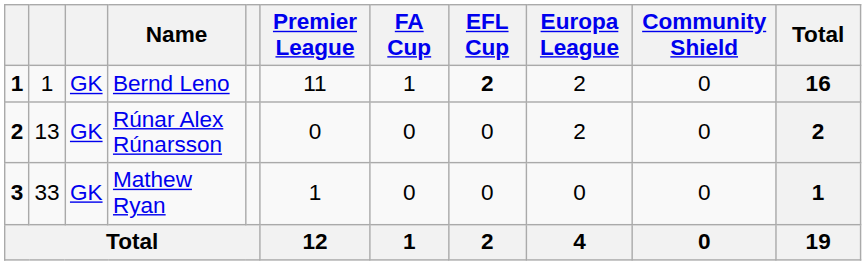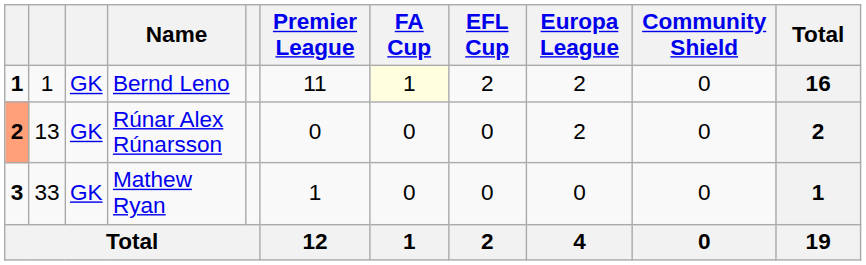(409, 83) no background -> (409, 83) lightyellow background
(487, 83) bold -> (487, 83) normal
(17, 132) no background -> (17, 132) lightsalmon background
